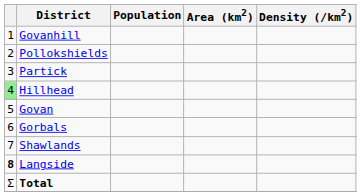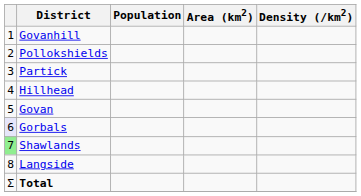(11, 90) lightgreen background -> (11, 90) no background
(11, 127) no background -> (11, 127) lavender background
(11, 146) no background -> (11, 146) lightgreen background
(11, 164) bold -> (11, 164) normal
